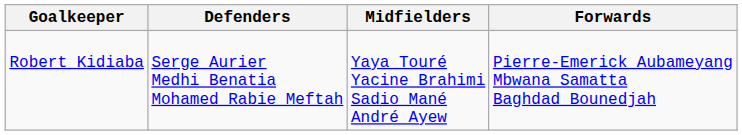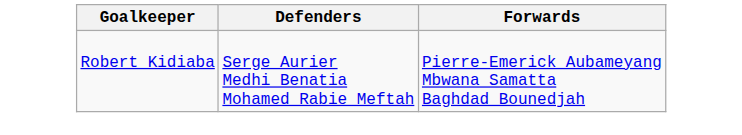- column: (418, 18)
